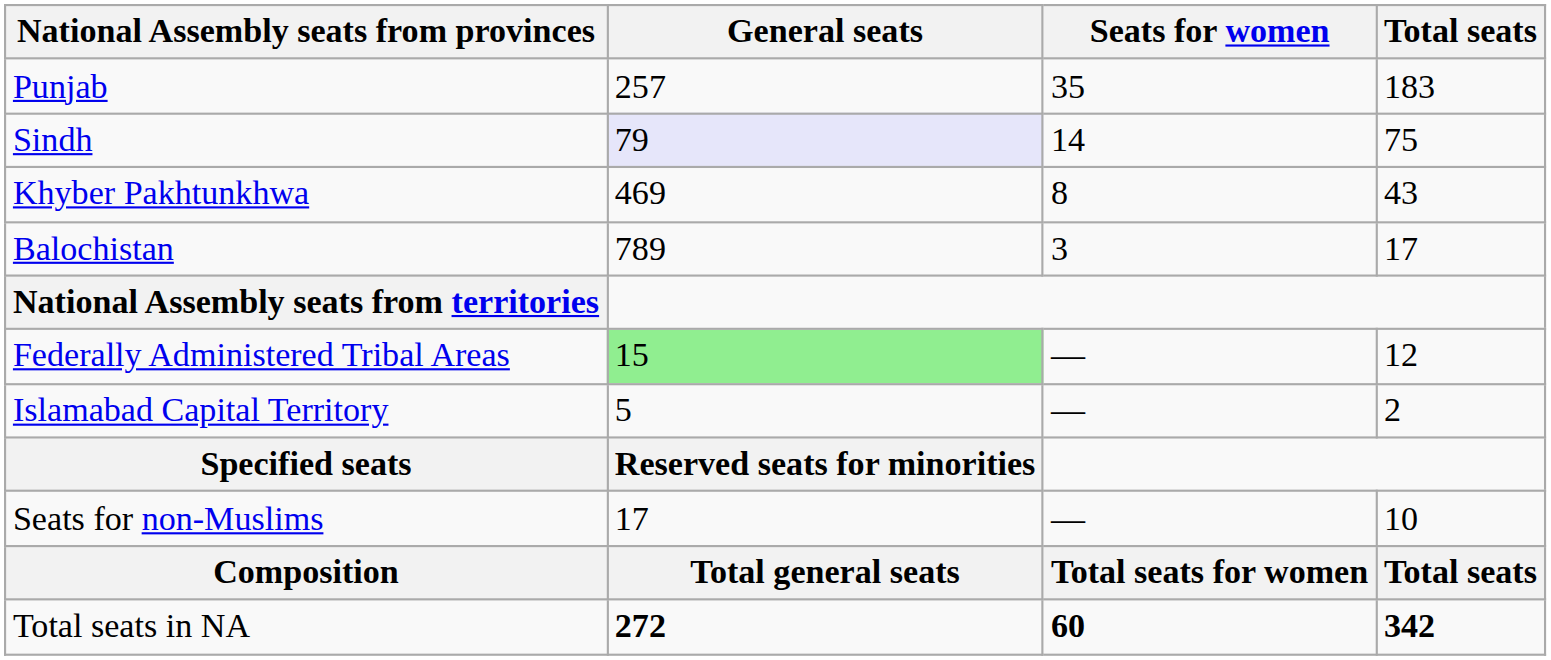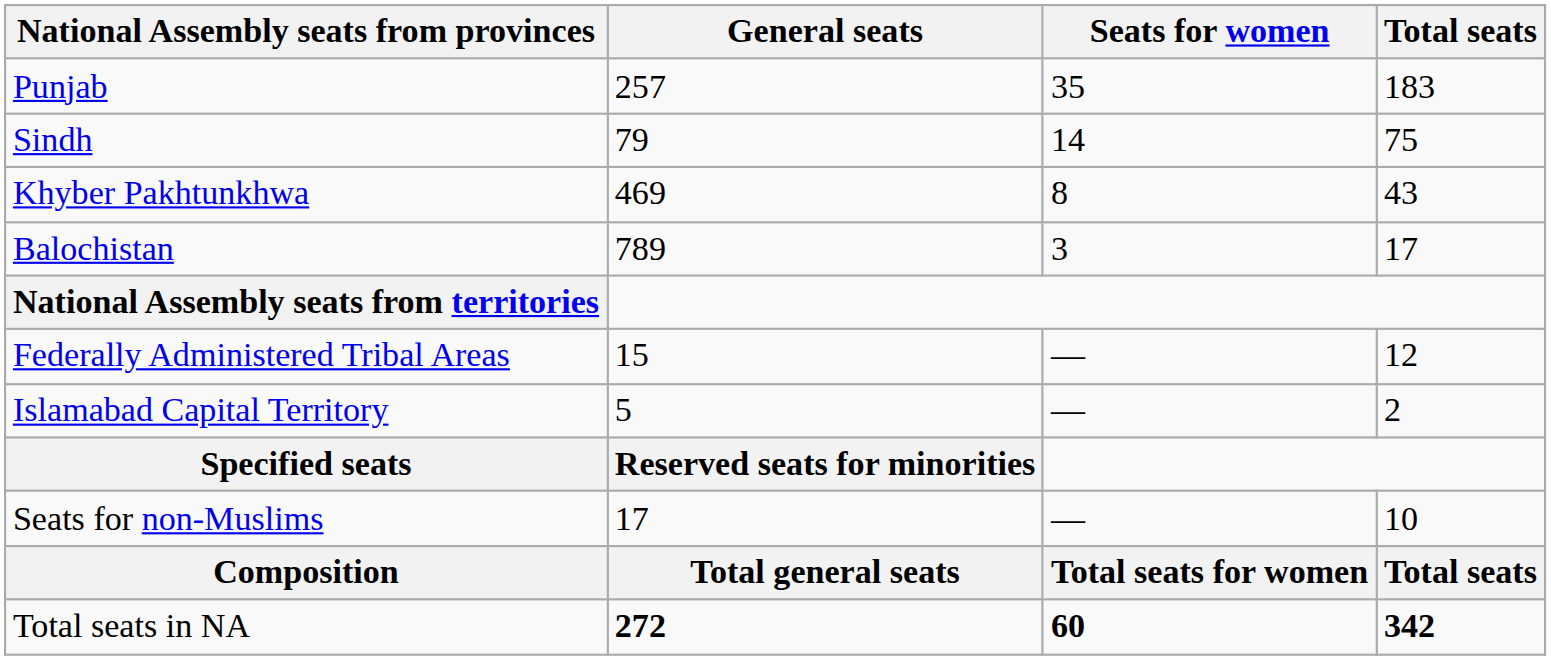(632, 139) lavender background -> (632, 139) no background
(632, 355) lightgreen background -> (632, 355) no background
